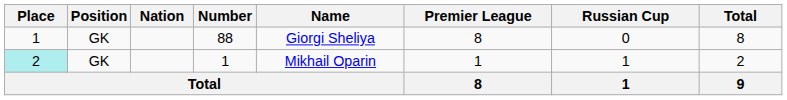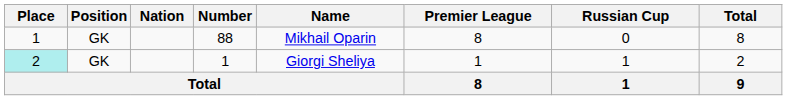(330, 39) Giorgi Sheliya -> (330, 39) Mikhail Oparin
(330, 61) Mikhail Oparin -> (330, 61) Giorgi Sheliya
